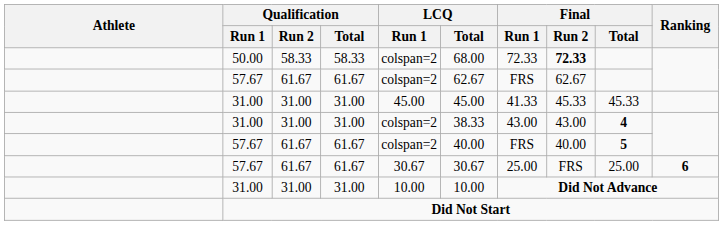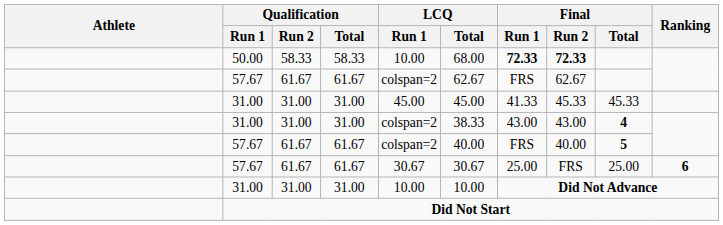(409, 58) colspan=2 -> (409, 58) 10.00
(522, 58) normal -> (522, 58) bold
